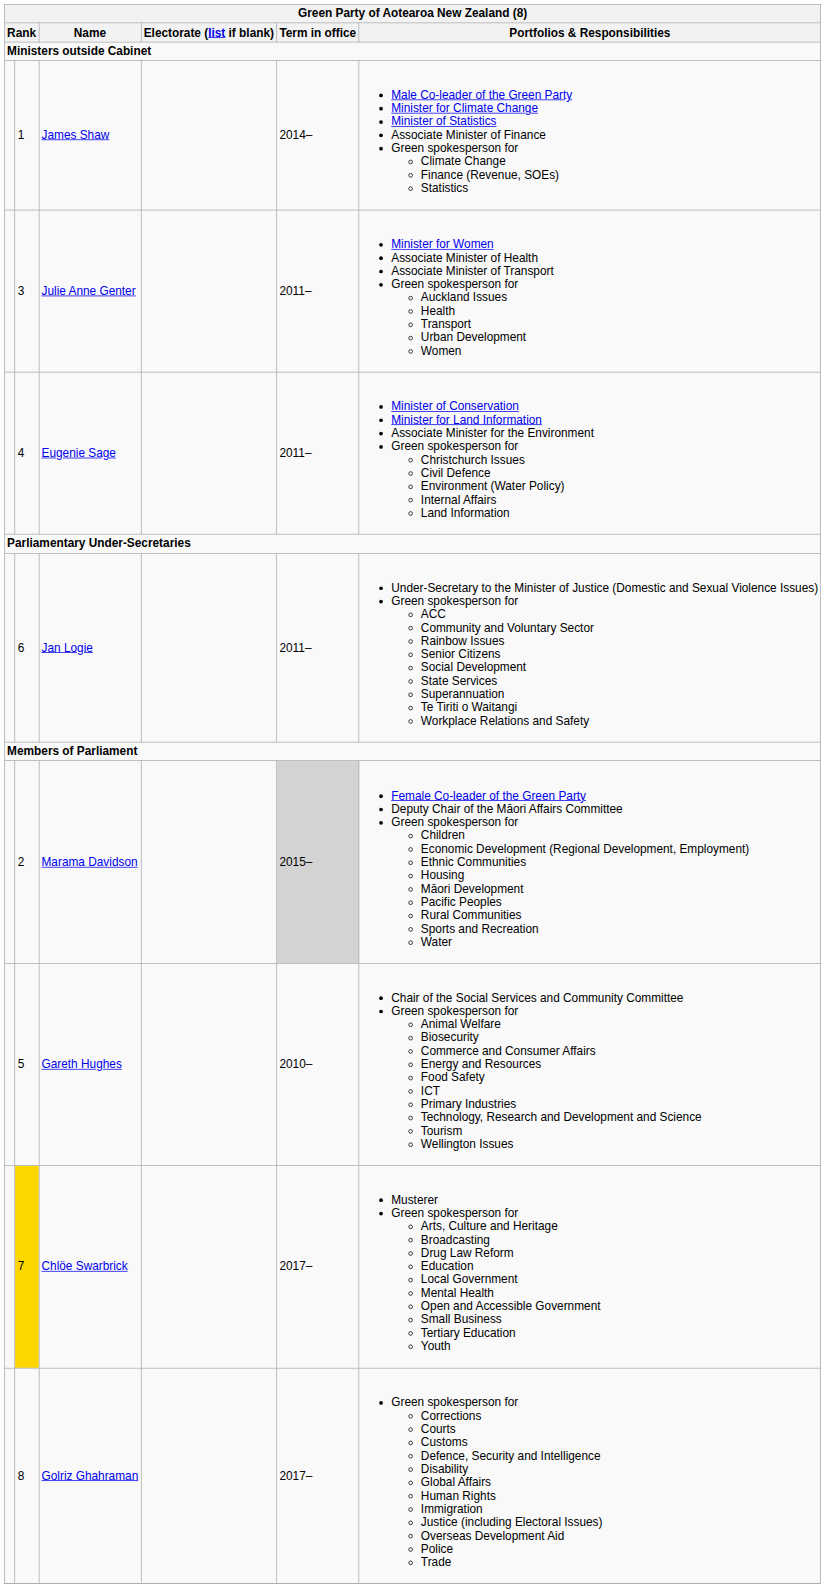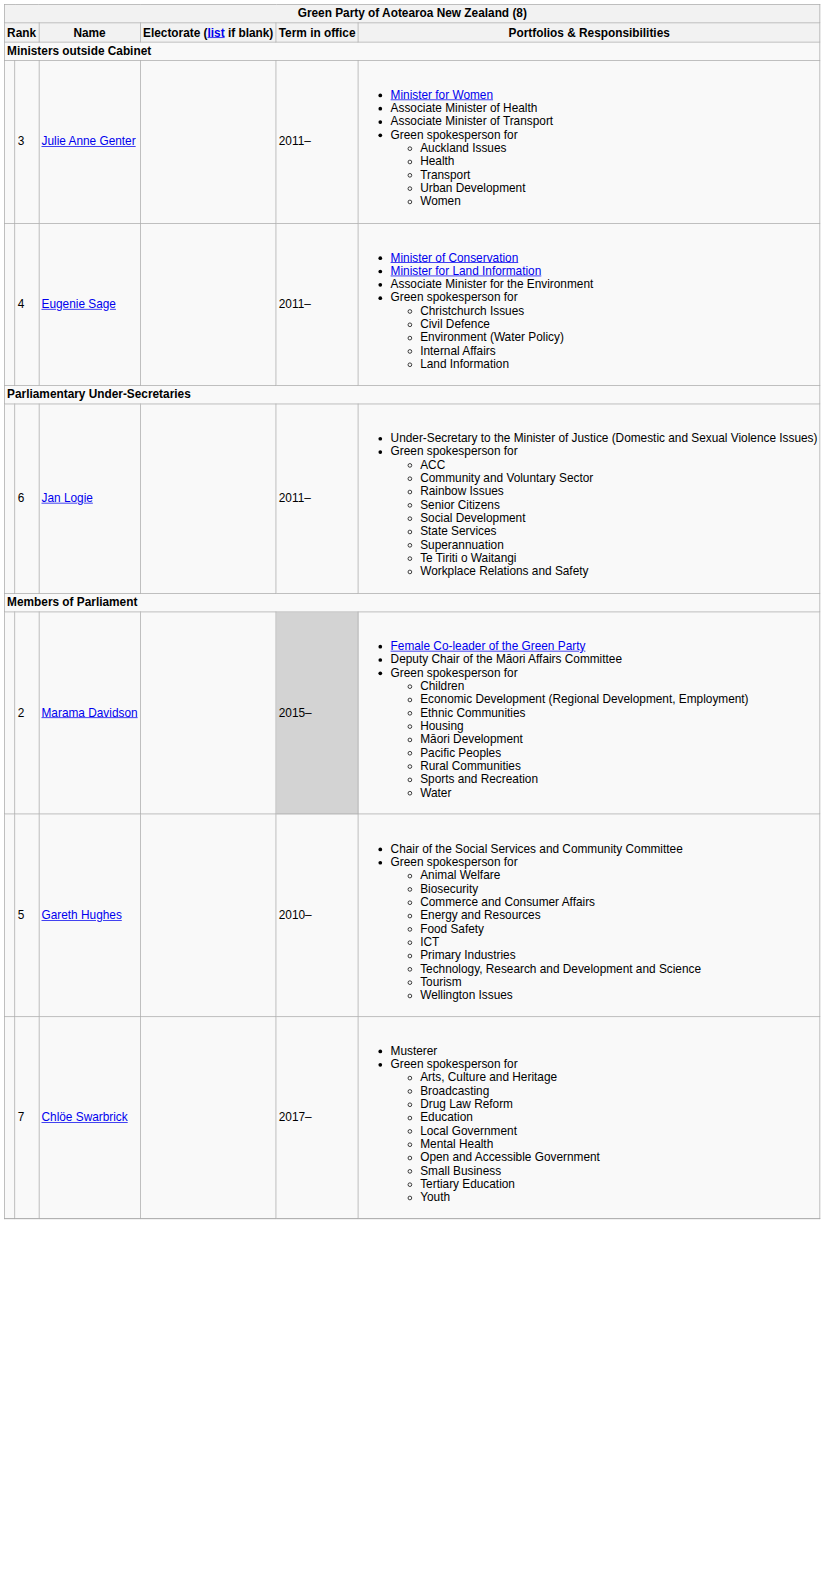- row: (75, 135)
(21, 1266) gold background -> (21, 1117) no background
- row: (90, 1475)
